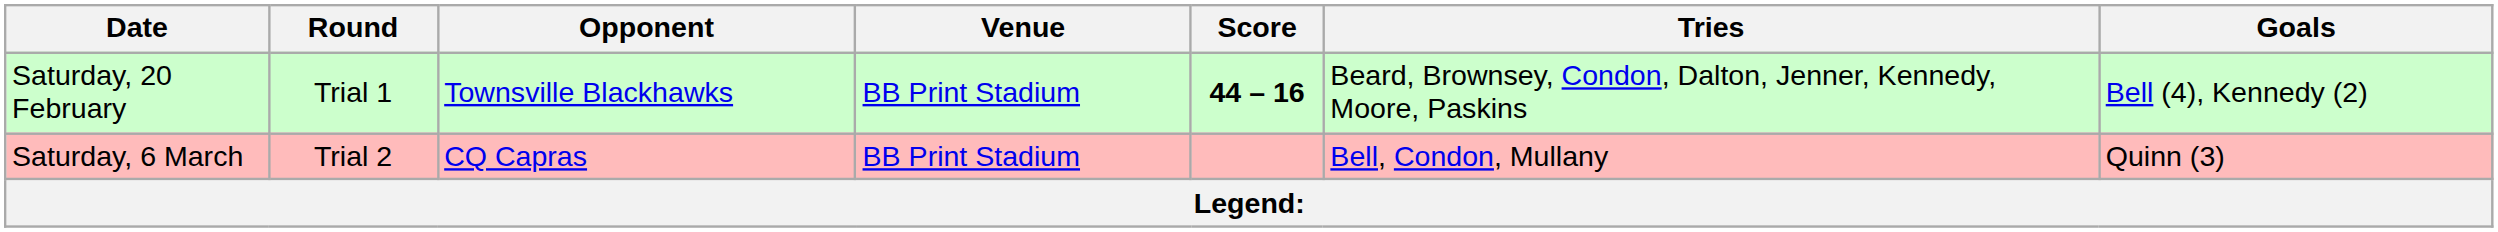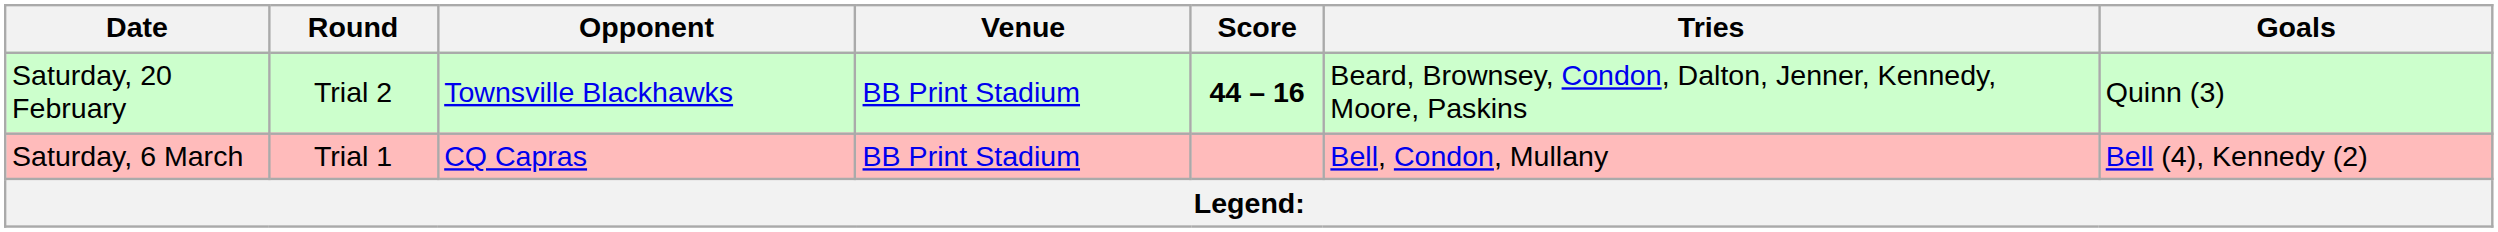(353, 92) Trial 1 -> (353, 92) Trial 2
(2237, 92) Bell (4), Kennedy (2) -> (2165, 92) Quinn (3)
(353, 156) Trial 2 -> (353, 156) Trial 1
(2165, 156) Quinn (3) -> (2237, 156) Bell (4), Kennedy (2)
